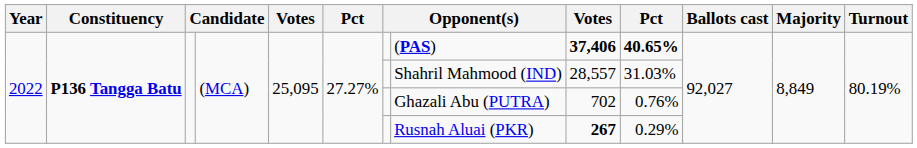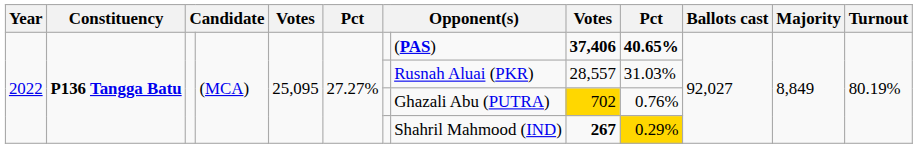(478, 74) Shahril Mahmood (IND) -> (464, 74) Rusnah Aluai (PKR)
(603, 101) no background -> (603, 101) gold background
(464, 129) Rusnah Aluai (PKR) -> (478, 129) Shahril Mahmood (IND)
(657, 129) no background -> (657, 129) gold background
